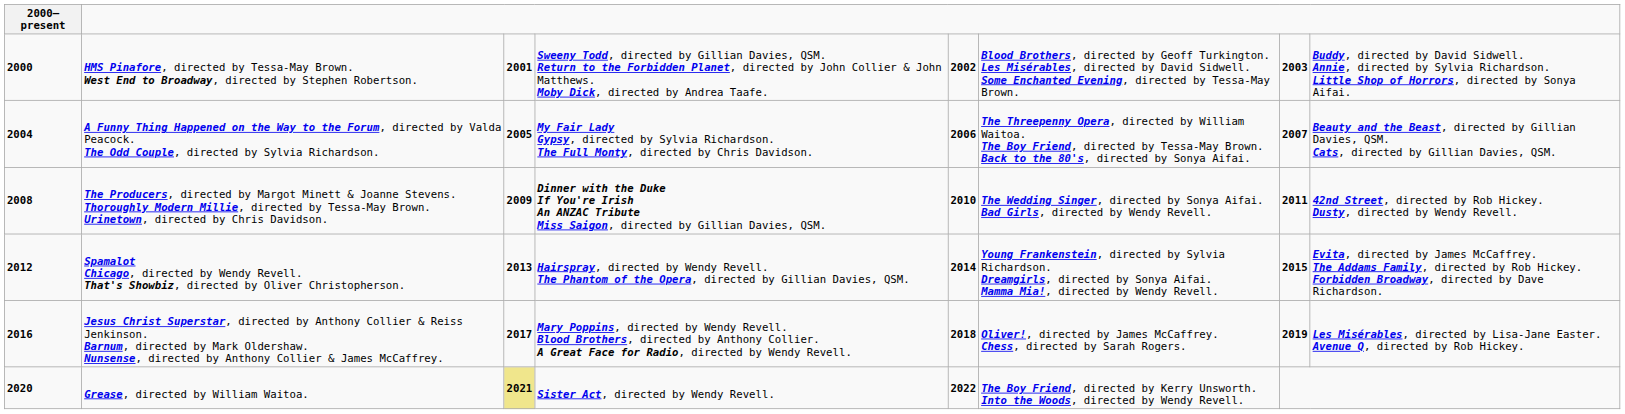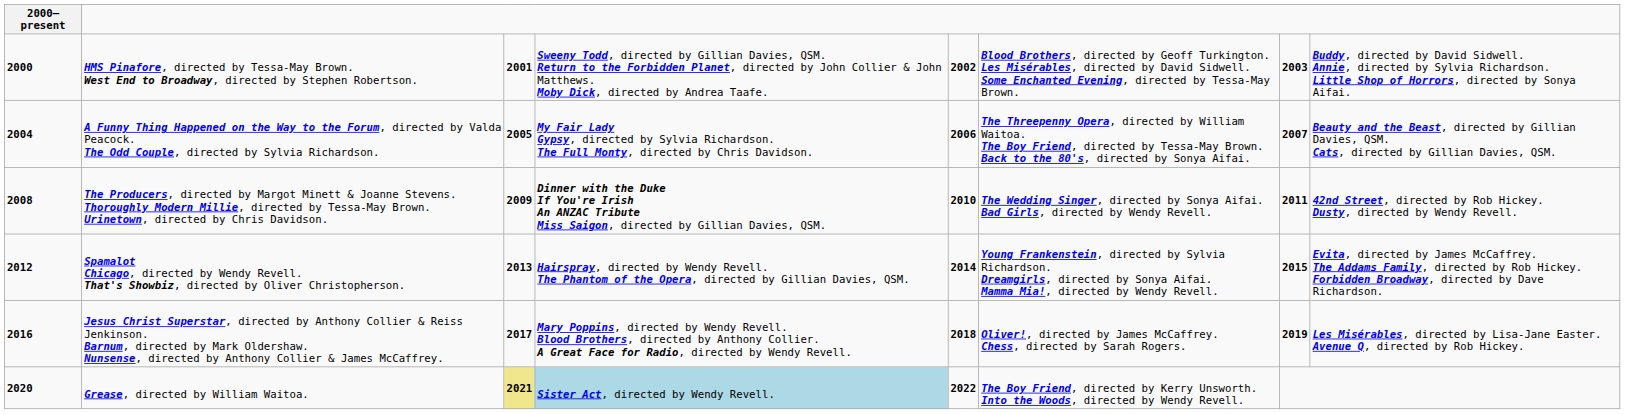(656, 394) no background -> (656, 394) lightblue background
